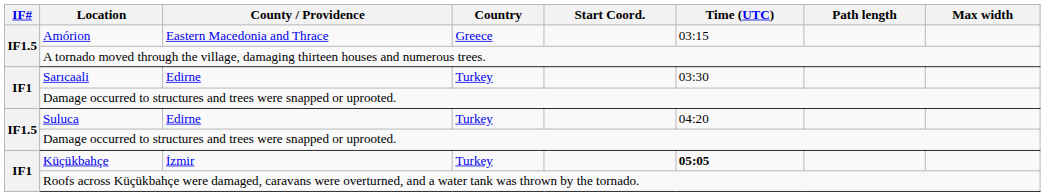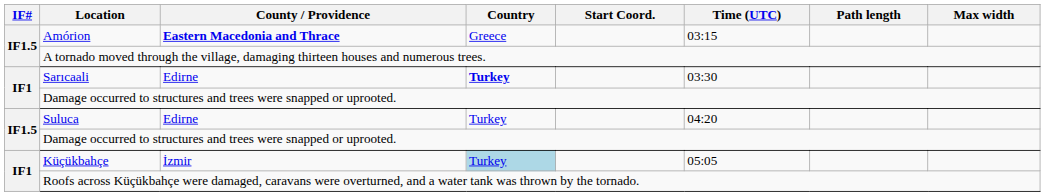(247, 35) normal -> (251, 35) bold
(474, 77) normal -> (489, 77) bold
(474, 160) no background -> (488, 160) lightblue background
(694, 160) bold -> (702, 160) normal
